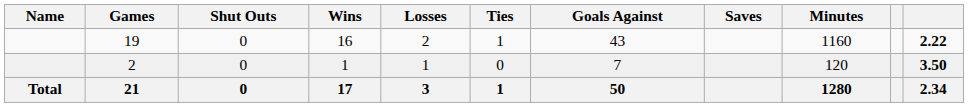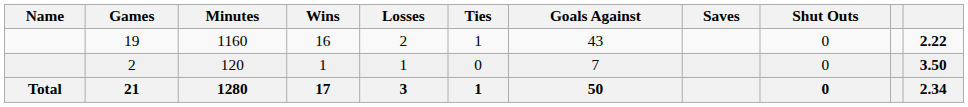columns swapped: (836, 16) <-> (243, 16)
